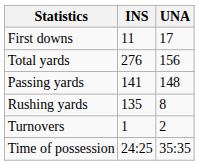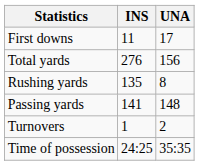rows swapped: (48, 104) <-> (46, 82)
